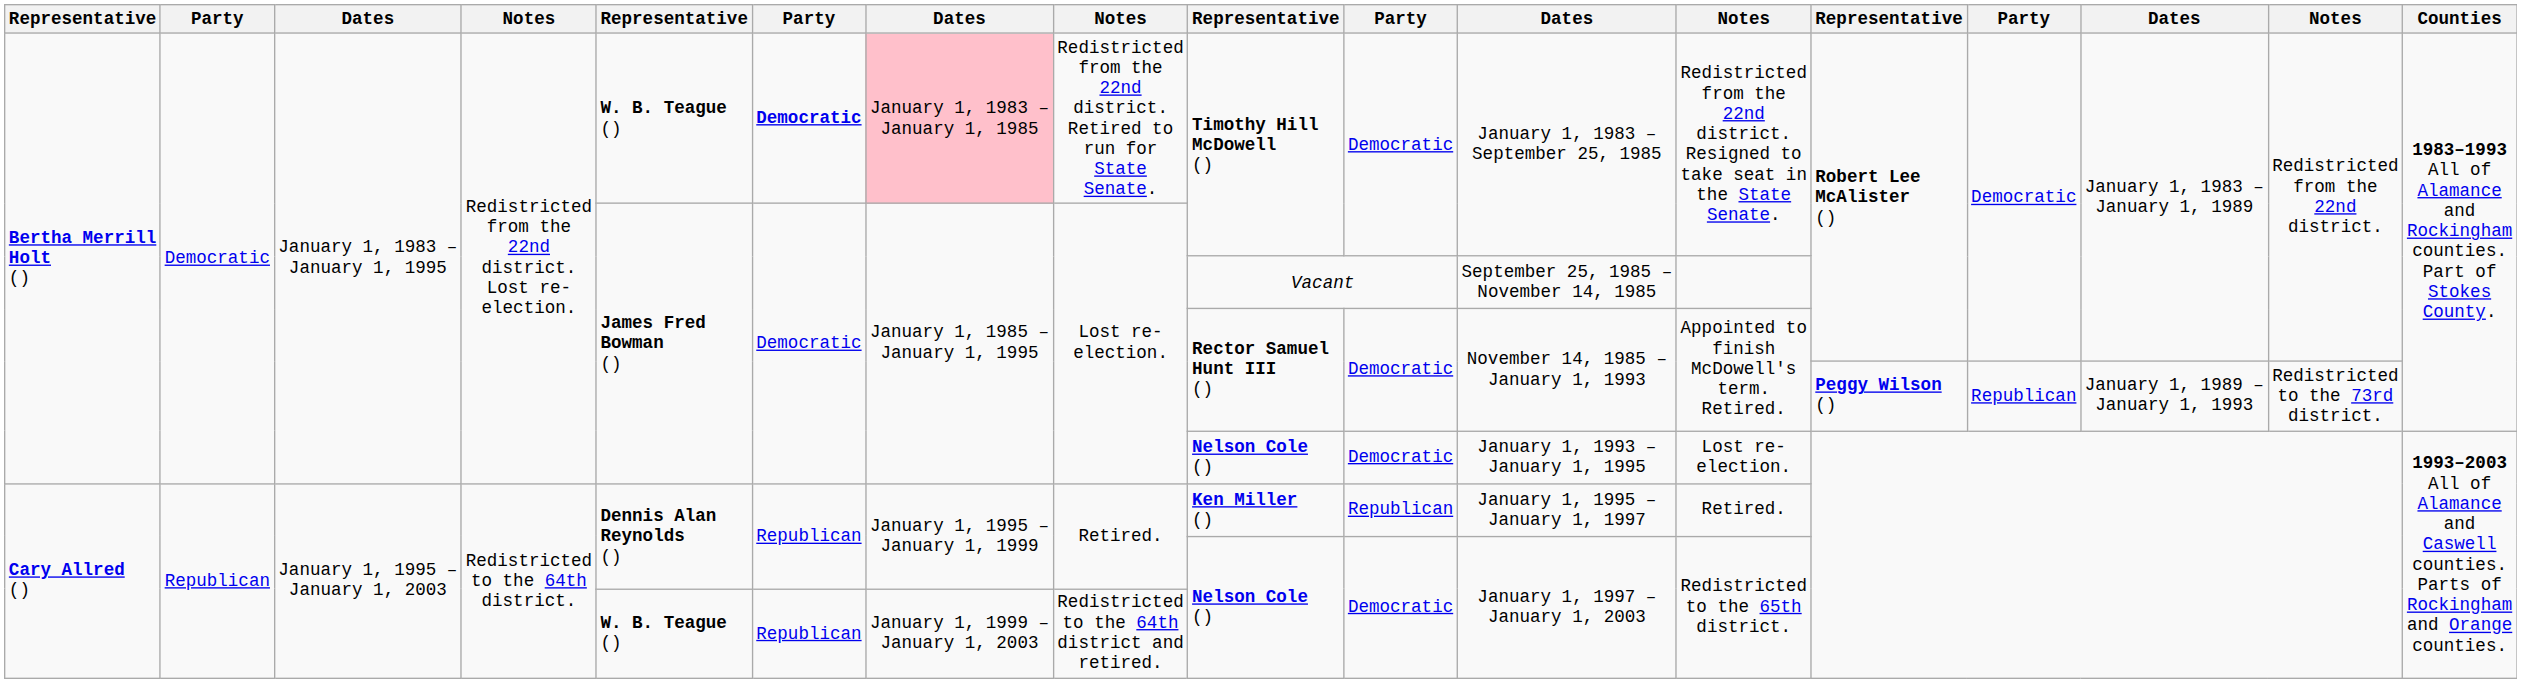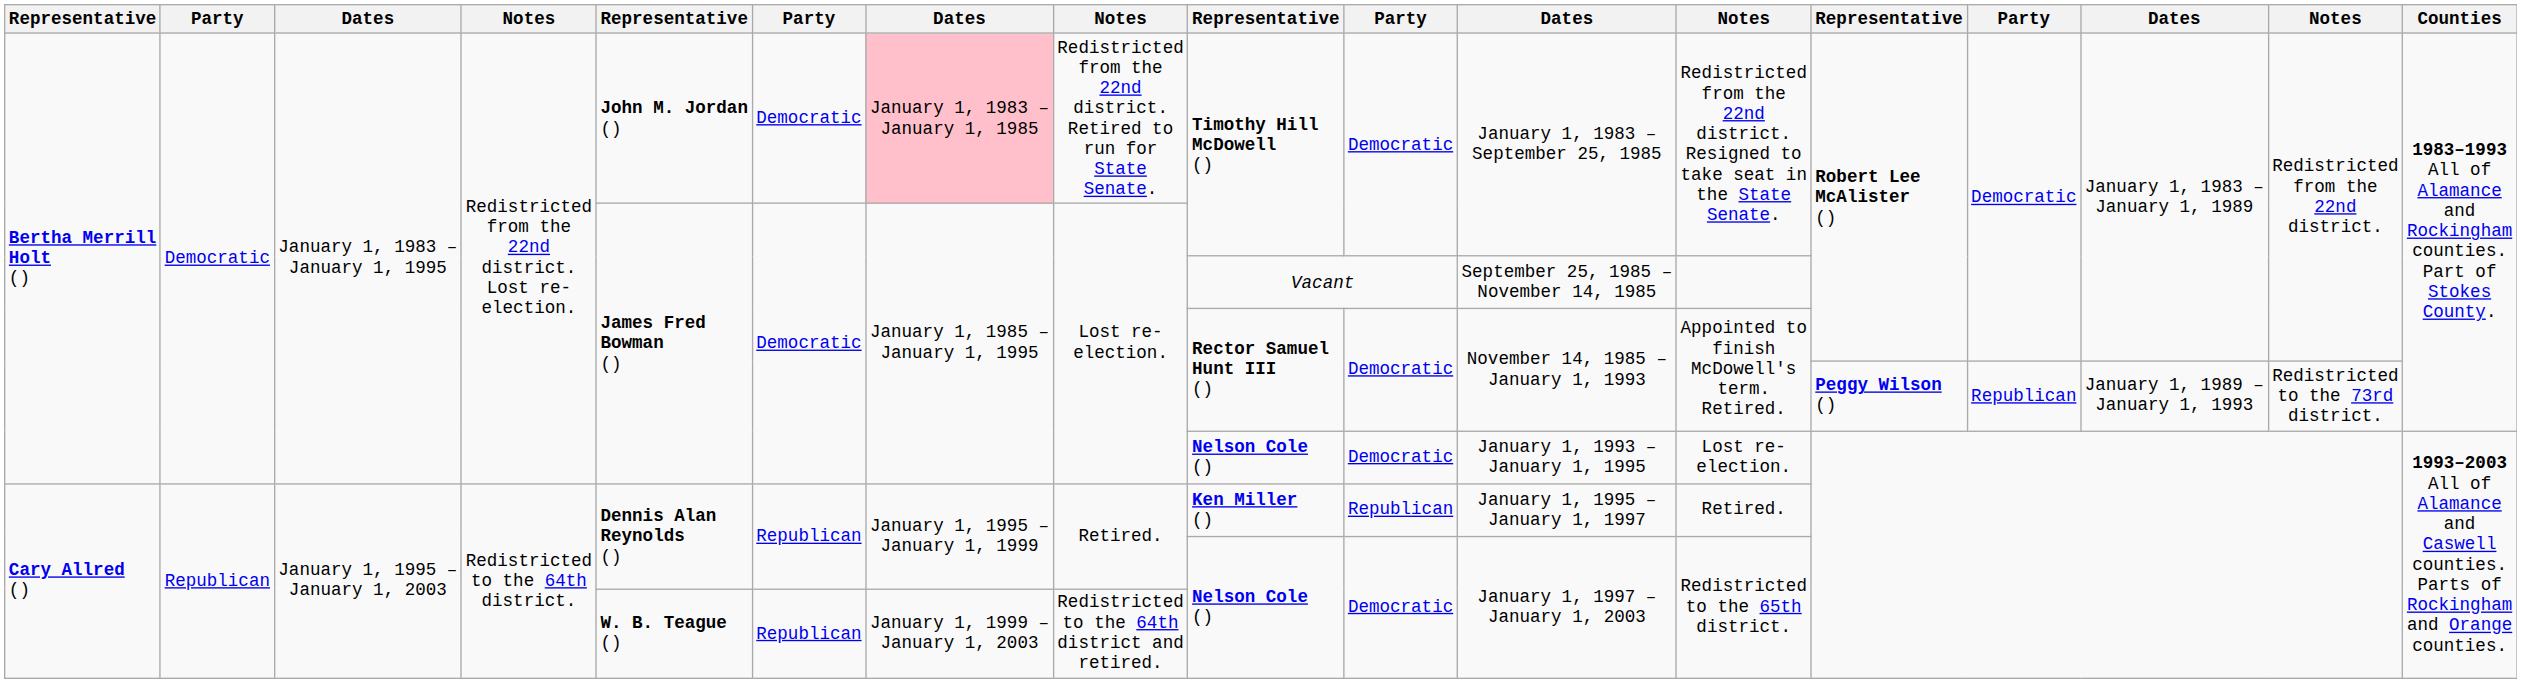(664, 118) W. B. Teague () -> (674, 118) John M. Jordan ()
(809, 118) bold -> (809, 118) normal
